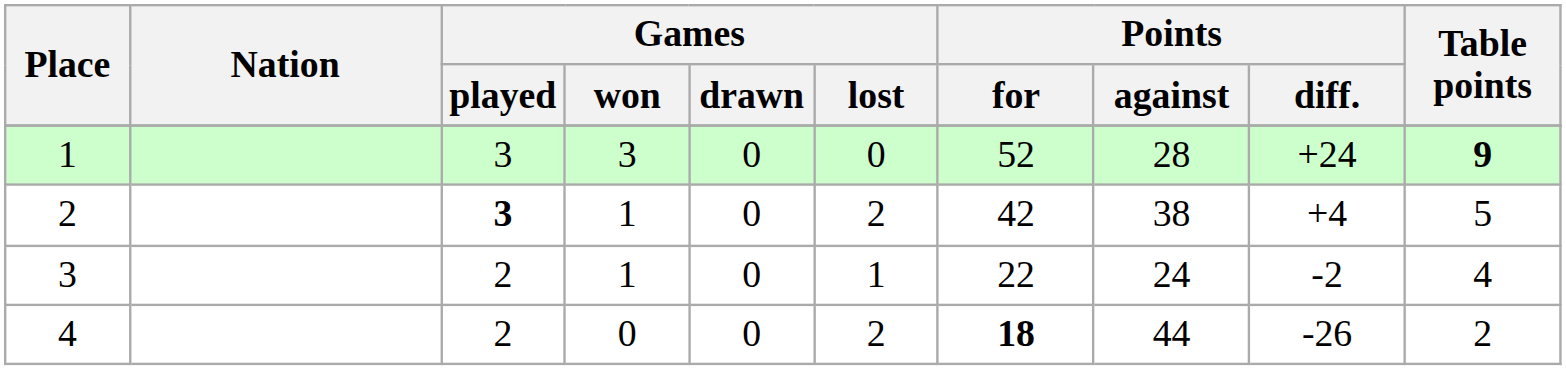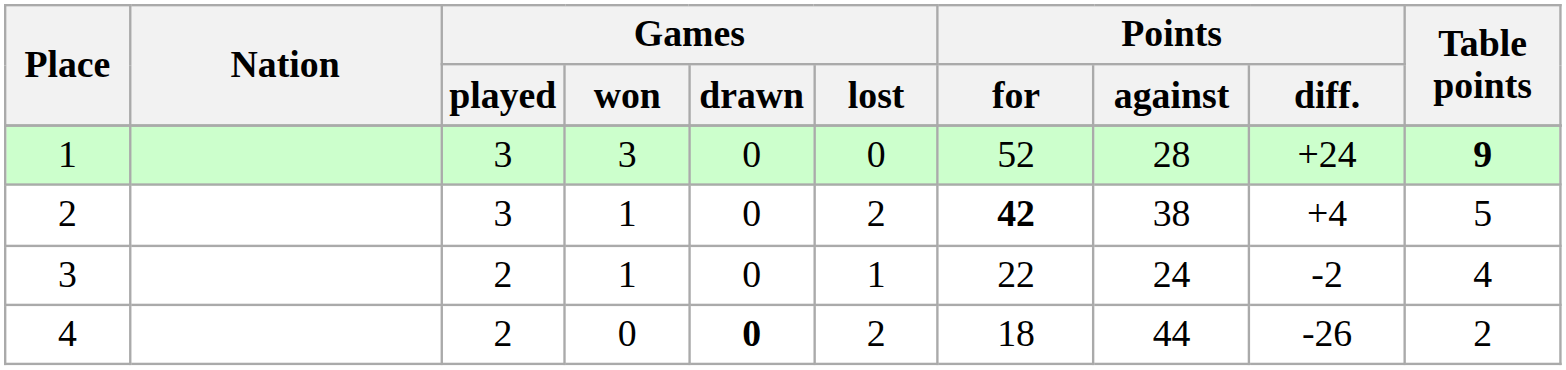(503, 214) bold -> (503, 214) normal
(1016, 214) normal -> (1016, 214) bold
(752, 333) normal -> (752, 333) bold
(1016, 333) bold -> (1016, 333) normal
